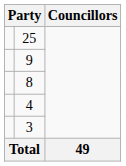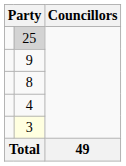(29, 37) no background -> (29, 37) lightgrey background
(29, 127) no background -> (29, 127) lightyellow background
